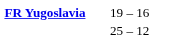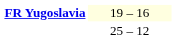(130, 13) no background -> (130, 13) lightyellow background
